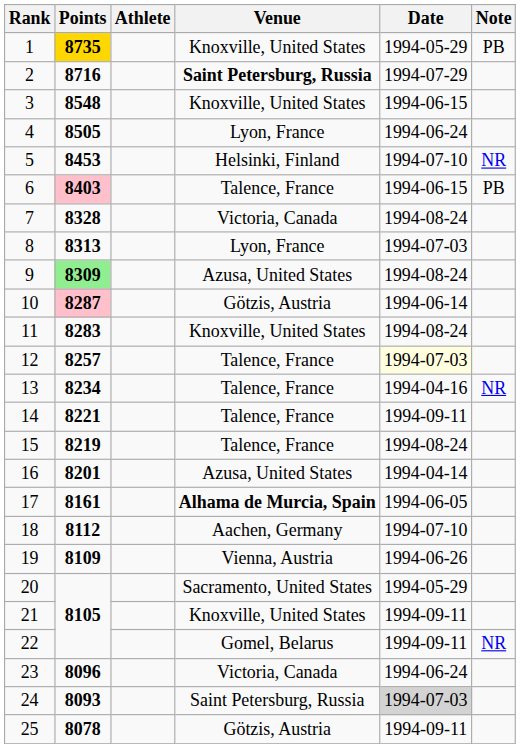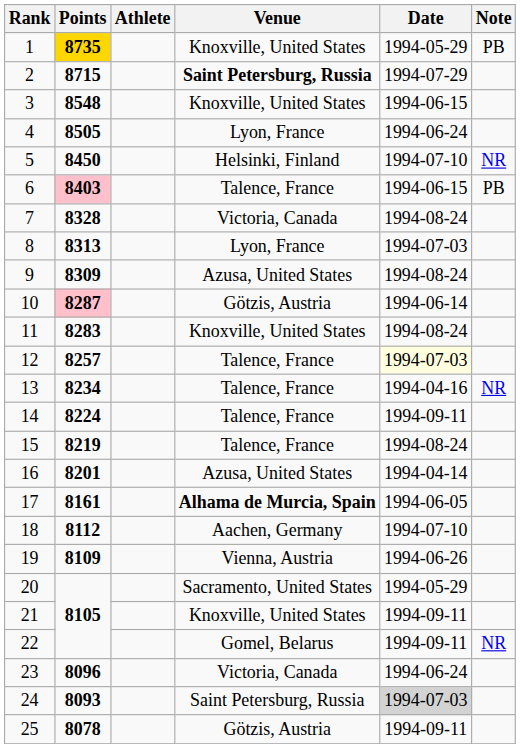(83, 75) 8716 -> (83, 75) 8715
(83, 160) 8453 -> (83, 160) 8450
(83, 274) lightgreen background -> (83, 274) no background
(83, 416) 8221 -> (83, 416) 8224
